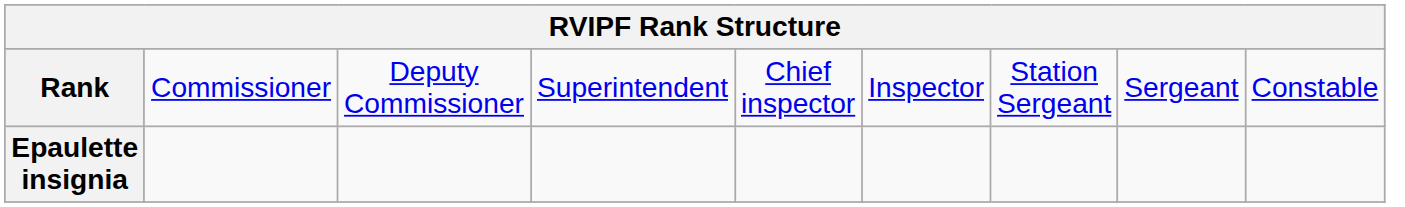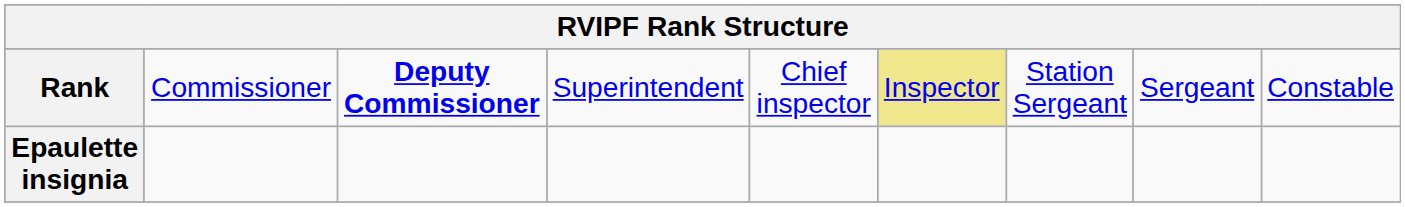(434, 87) normal -> (442, 87) bold
(926, 87) no background -> (942, 87) khaki background
